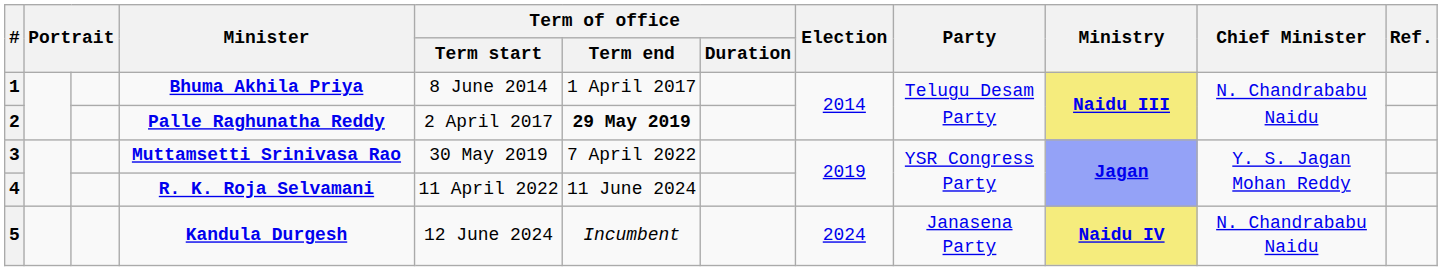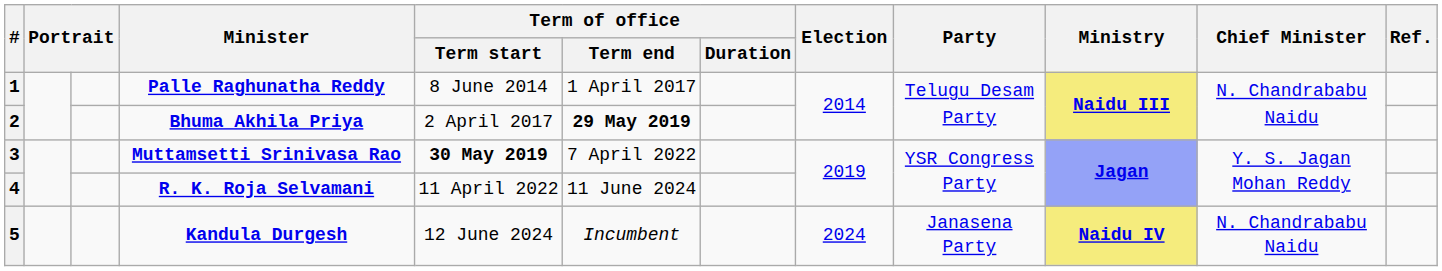(266, 88) Bhuma Akhila Priya -> (266, 88) Palle Raghunatha Reddy
(266, 122) Palle Raghunatha Reddy -> (266, 122) Bhuma Akhila Priya
(489, 155) normal -> (489, 155) bold
